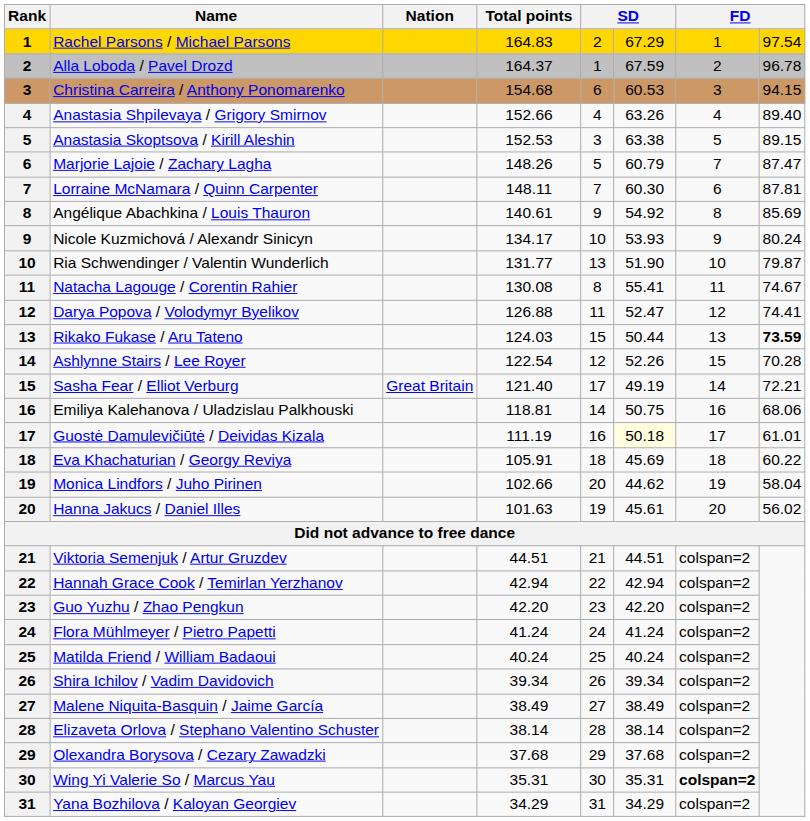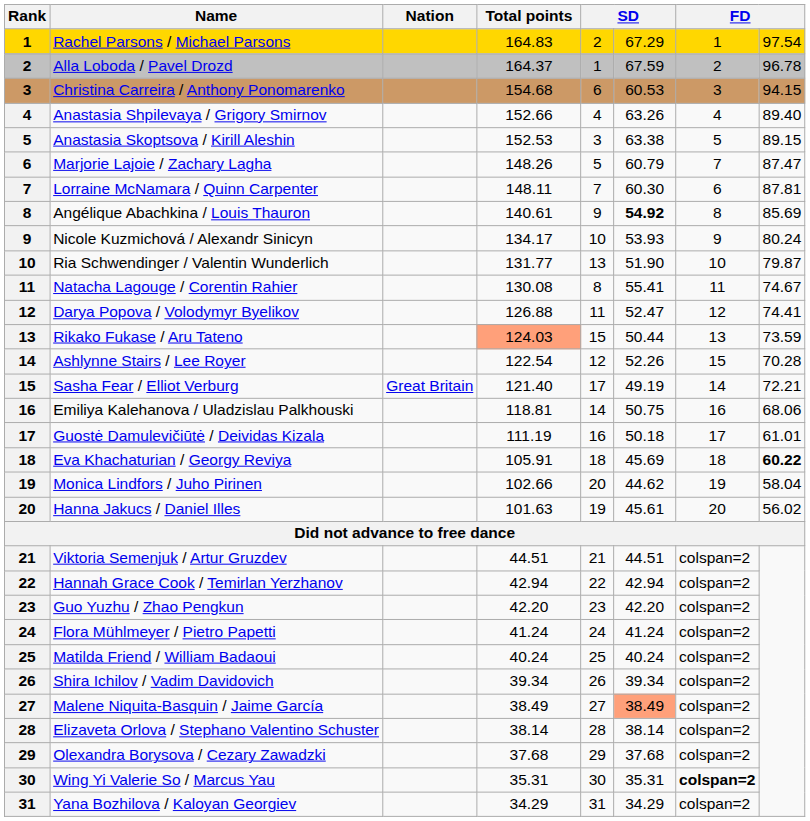(645, 213) normal -> (645, 213) bold
(529, 336) no background -> (529, 336) lightsalmon background
(782, 336) bold -> (782, 336) normal
(645, 435) lightyellow background -> (645, 435) no background
(782, 459) normal -> (782, 459) bold
(645, 705) no background -> (645, 705) lightsalmon background
